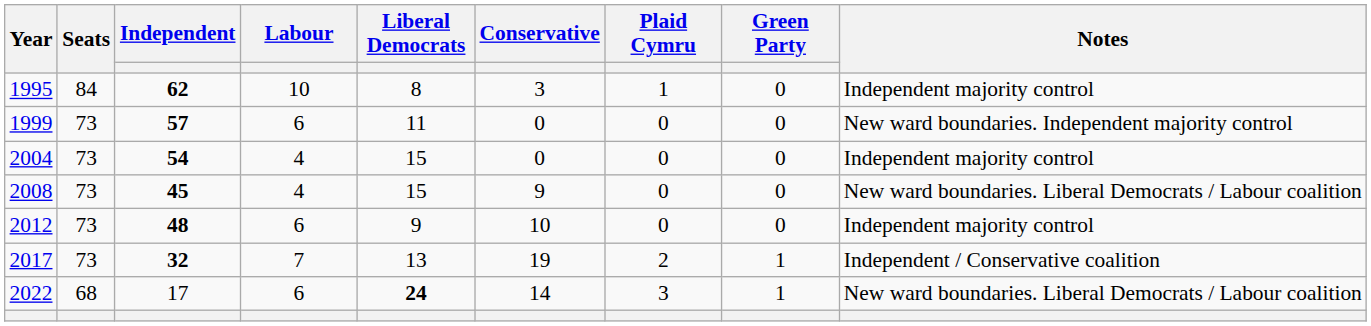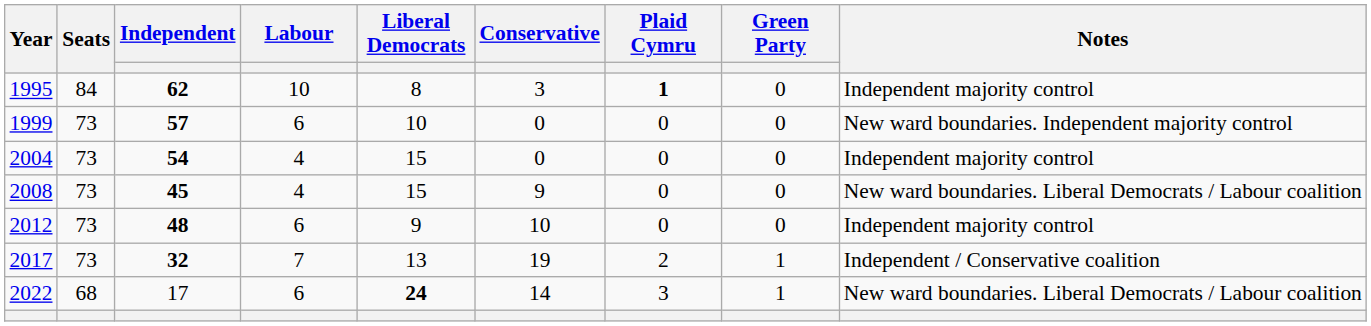(663, 89) normal -> (663, 89) bold
(416, 123) 11 -> (416, 123) 10
